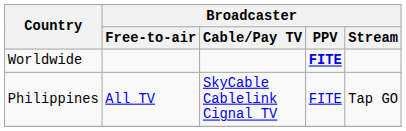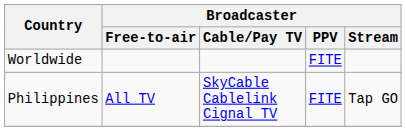(325, 61) bold -> (325, 61) normal
